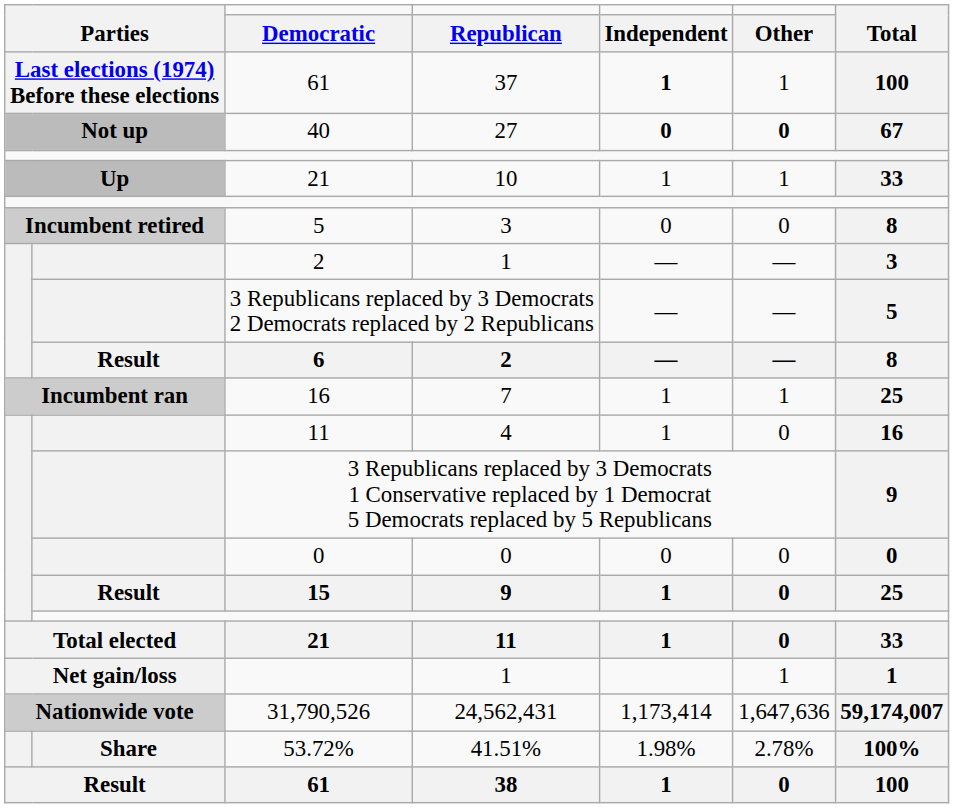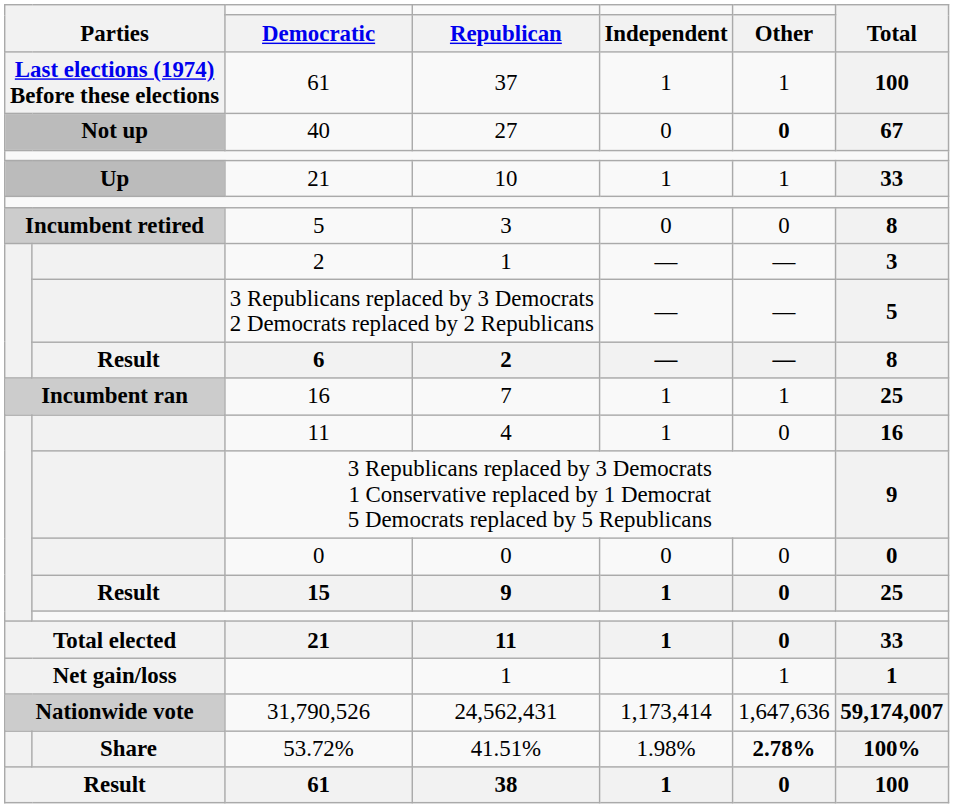(666, 82) bold -> (666, 82) normal
(666, 131) bold -> (666, 131) normal
(784, 748) normal -> (784, 748) bold
